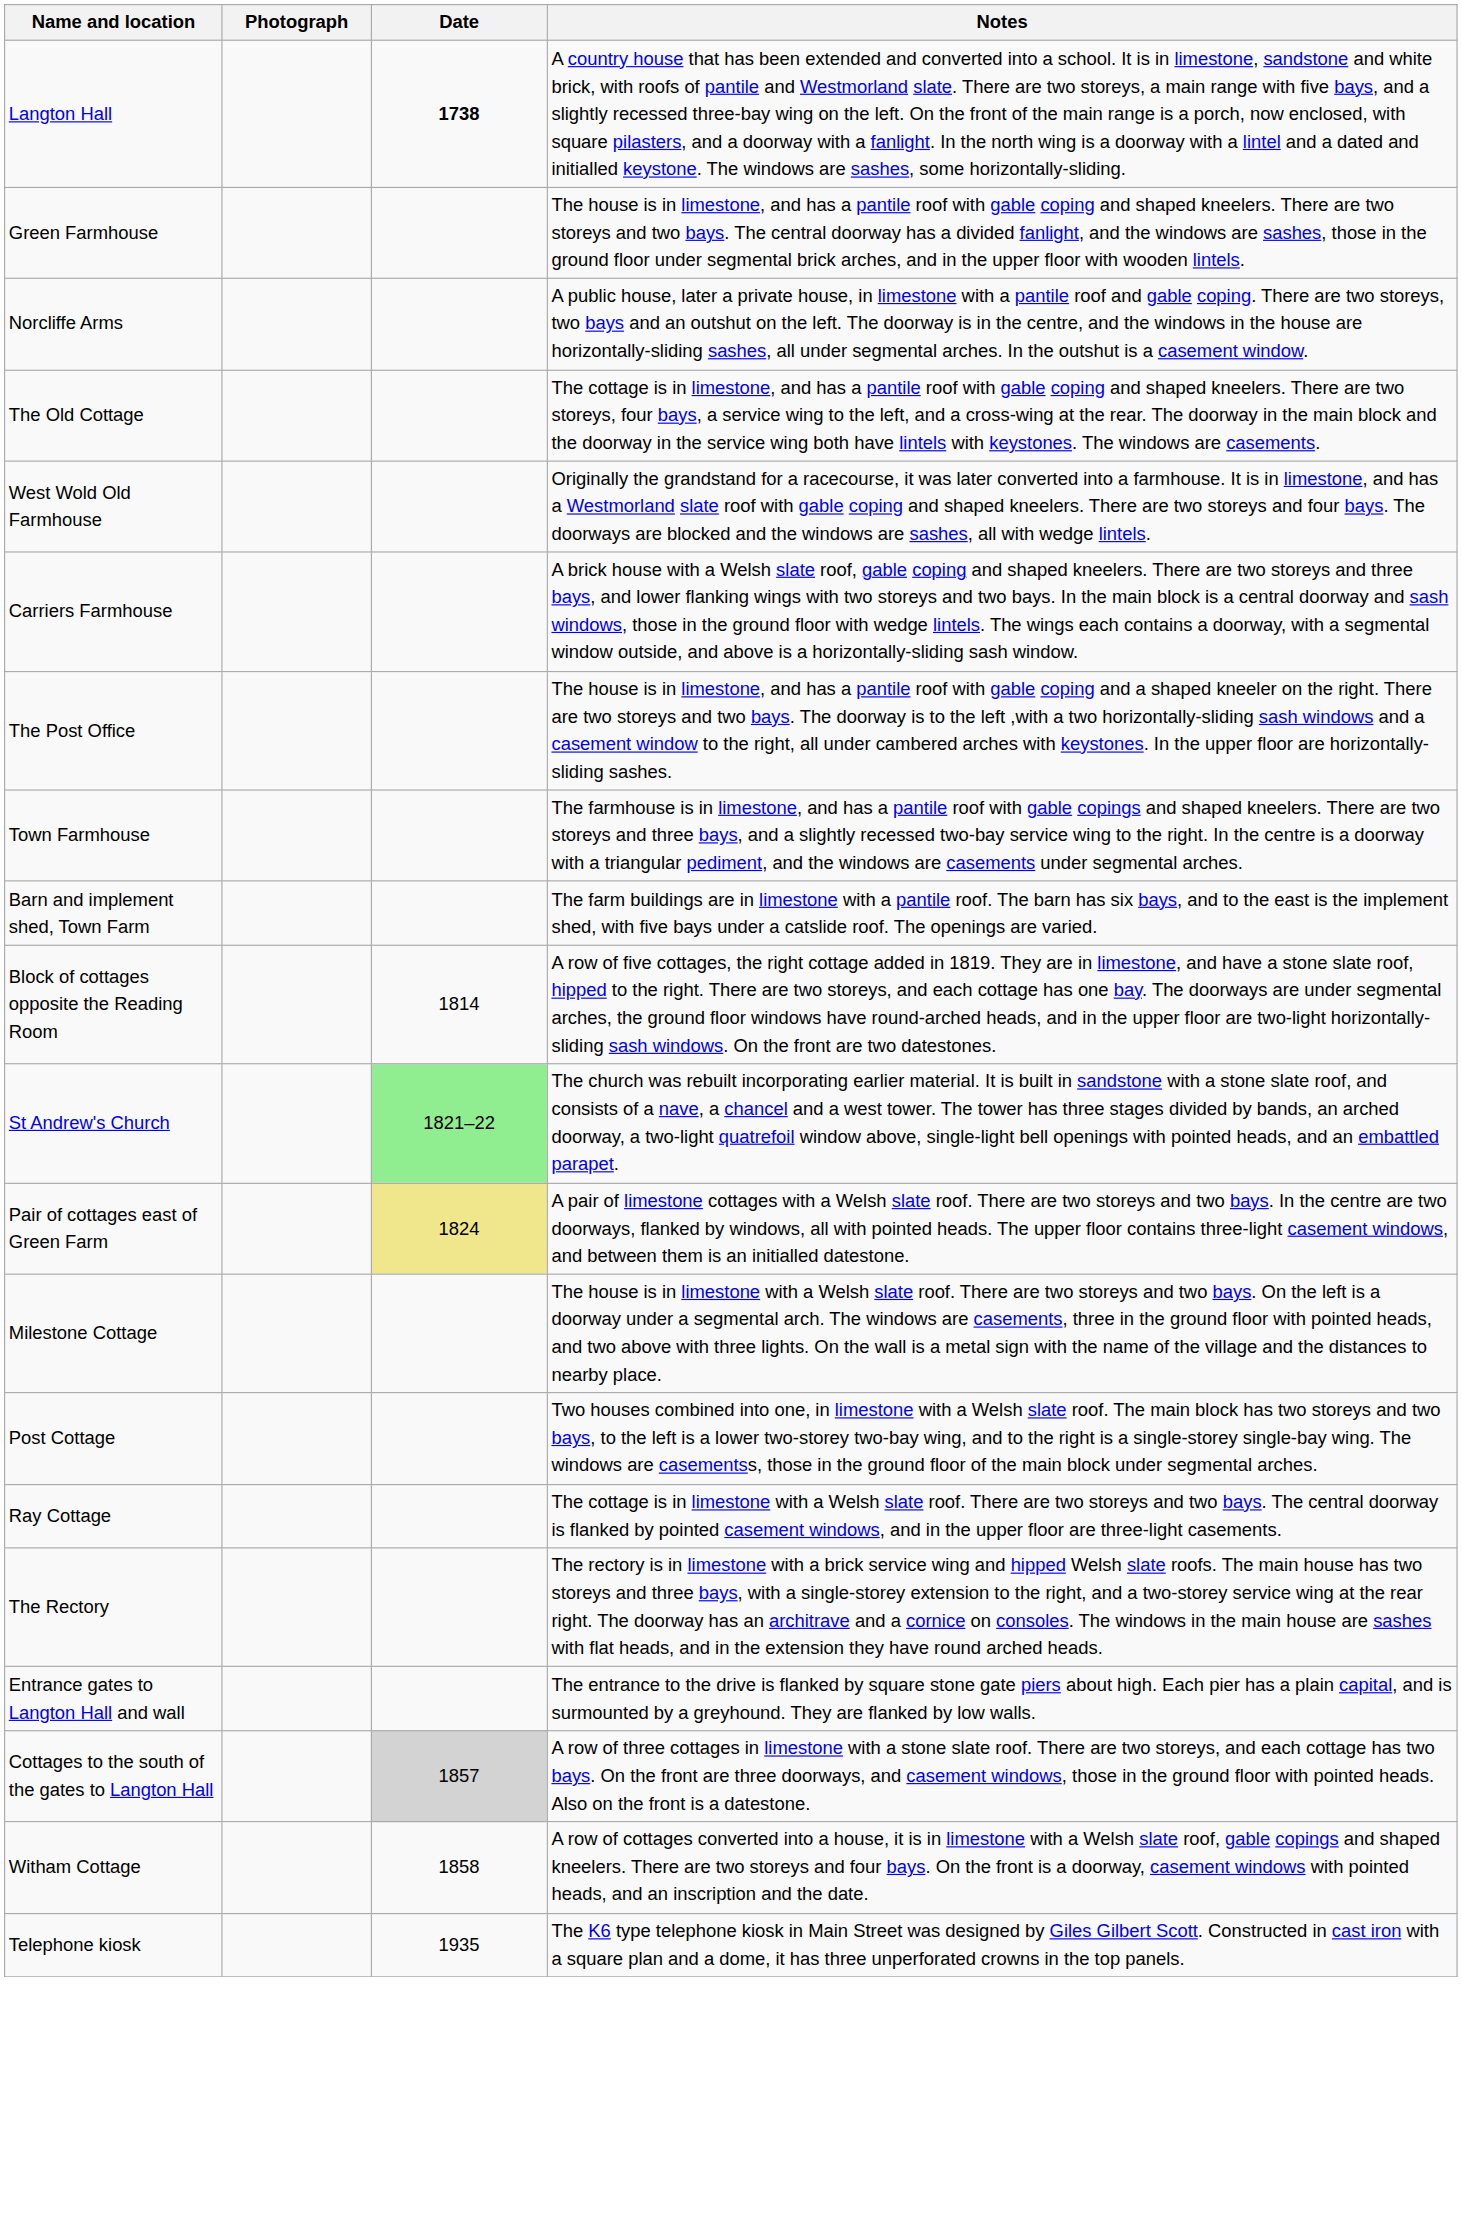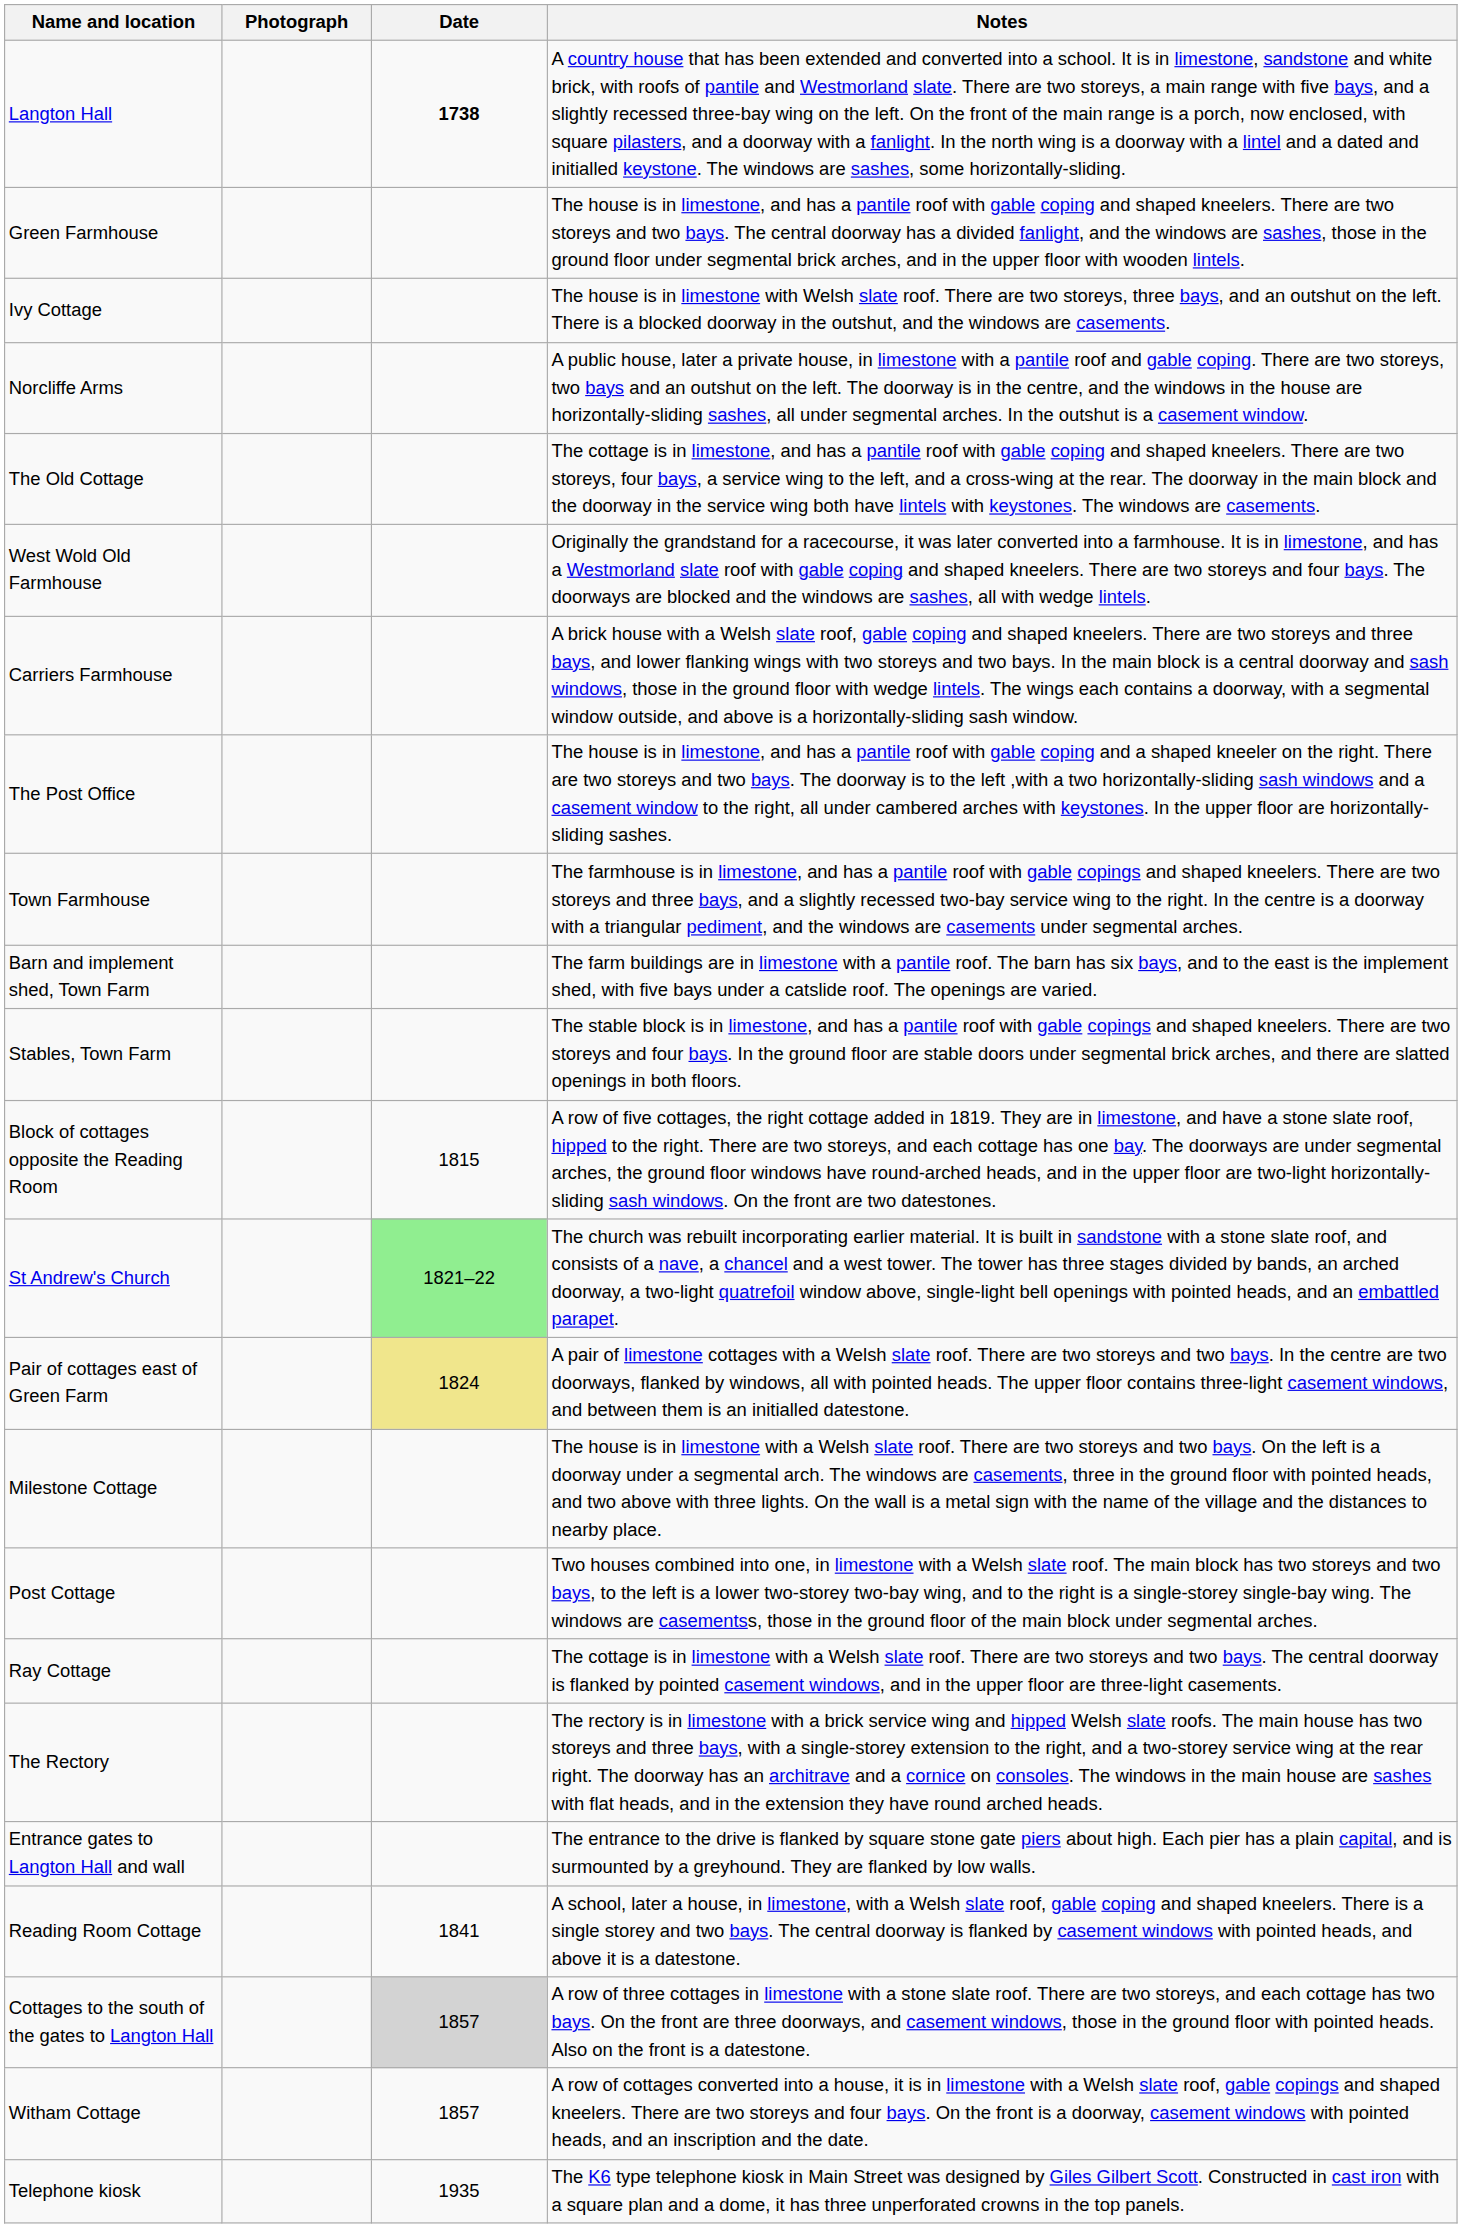+ row: (55, 310)
+ row: (90, 1054)
(459, 1004) 1814 -> (459, 1159) 1815
+ row: (105, 1930)
(459, 1867) 1858 -> (459, 2113) 1857
